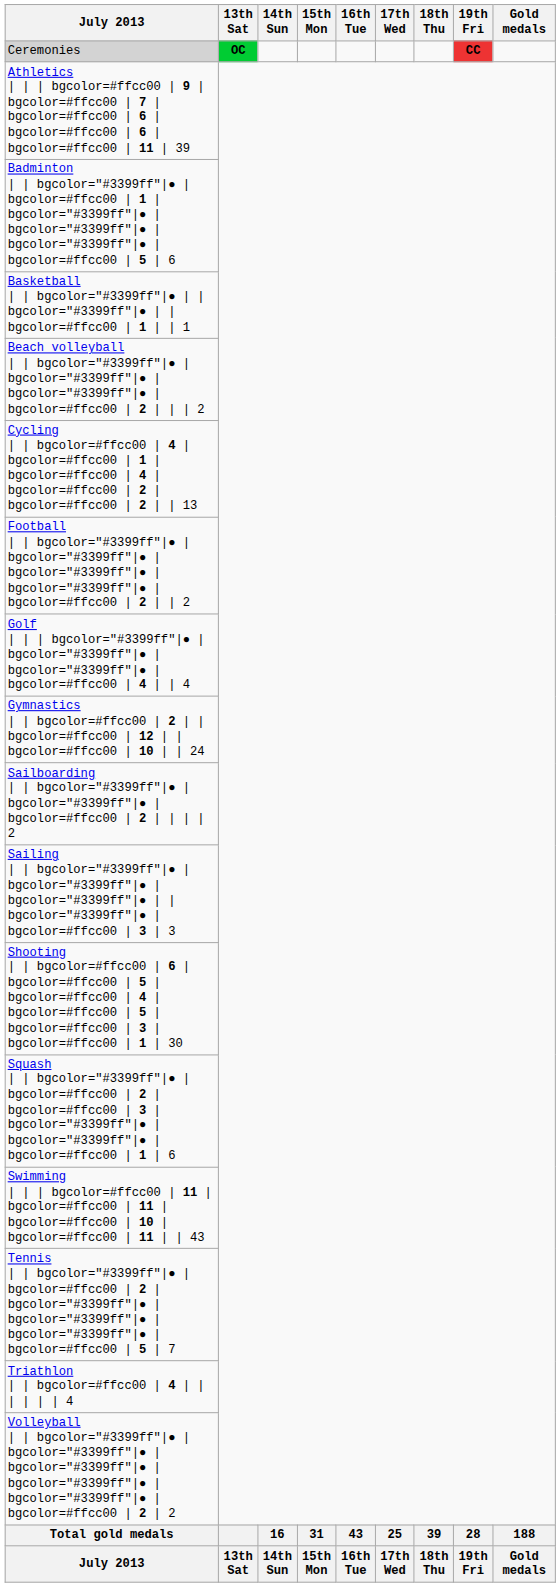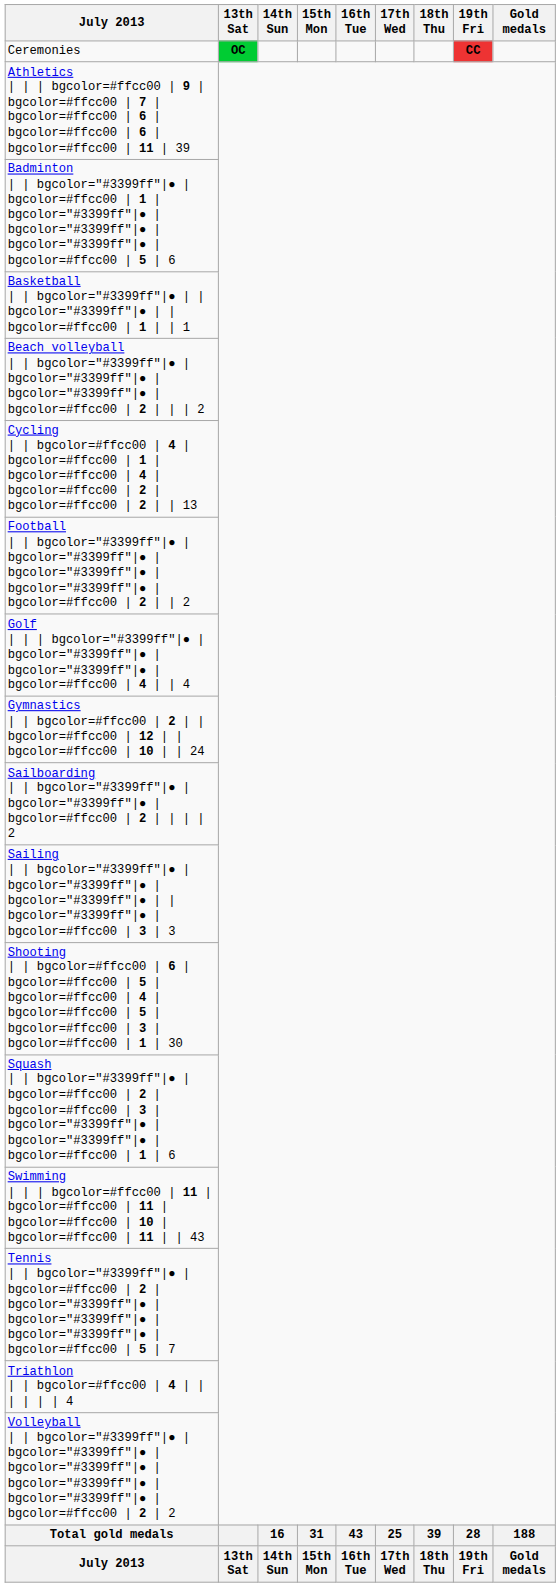(44, 51) lightgrey background -> (44, 51) no background
